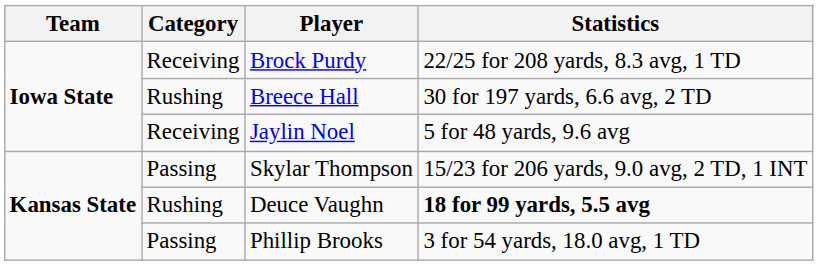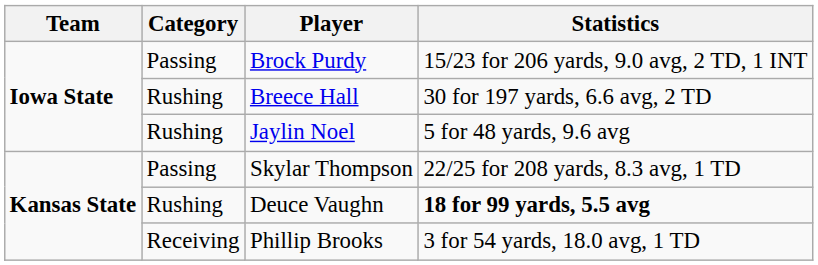(193, 59) Receiving -> (182, 59) Passing
(582, 59) 22/25 for 208 yards, 8.3 avg, 1 TD -> (615, 59) 15/23 for 206 yards, 9.0 avg, 2 TD, 1 INT
(193, 132) Receiving -> (185, 132) Rushing
(615, 168) 15/23 for 206 yards, 9.0 avg, 2 TD, 1 INT -> (582, 168) 22/25 for 208 yards, 8.3 avg, 1 TD
(182, 241) Passing -> (193, 241) Receiving
